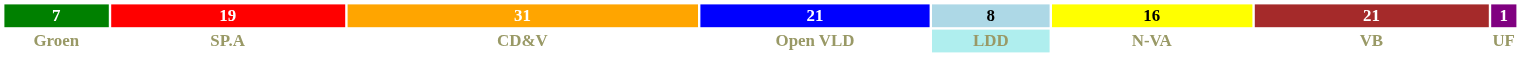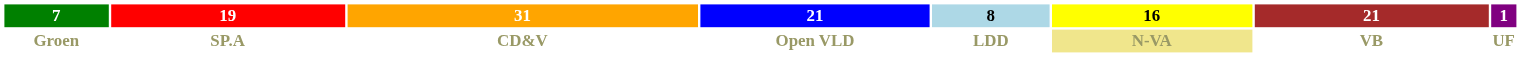(991, 40) paleturquoise background -> (991, 40) no background
(1152, 40) no background -> (1152, 40) khaki background
